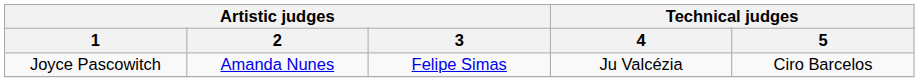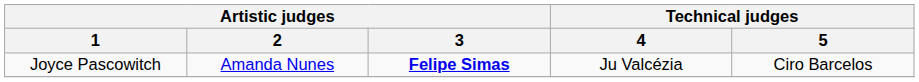(459, 64) normal -> (459, 64) bold
